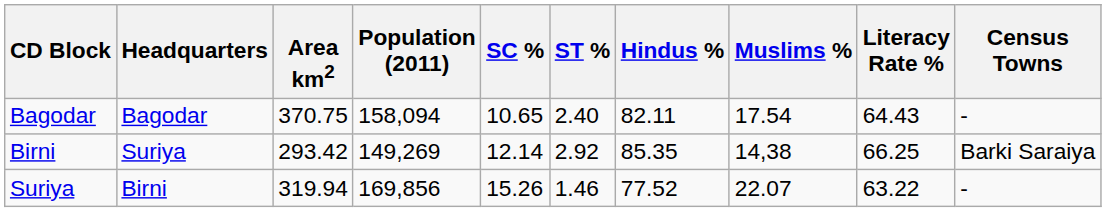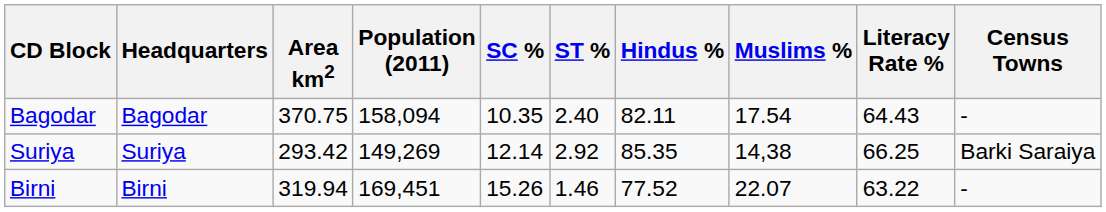(515, 115) 10.65 -> (515, 115) 10.35
(33, 151) Birni -> (42, 151) Suriya
(42, 187) Suriya -> (33, 187) Birni
(399, 187) 169,856 -> (399, 187) 169,451
